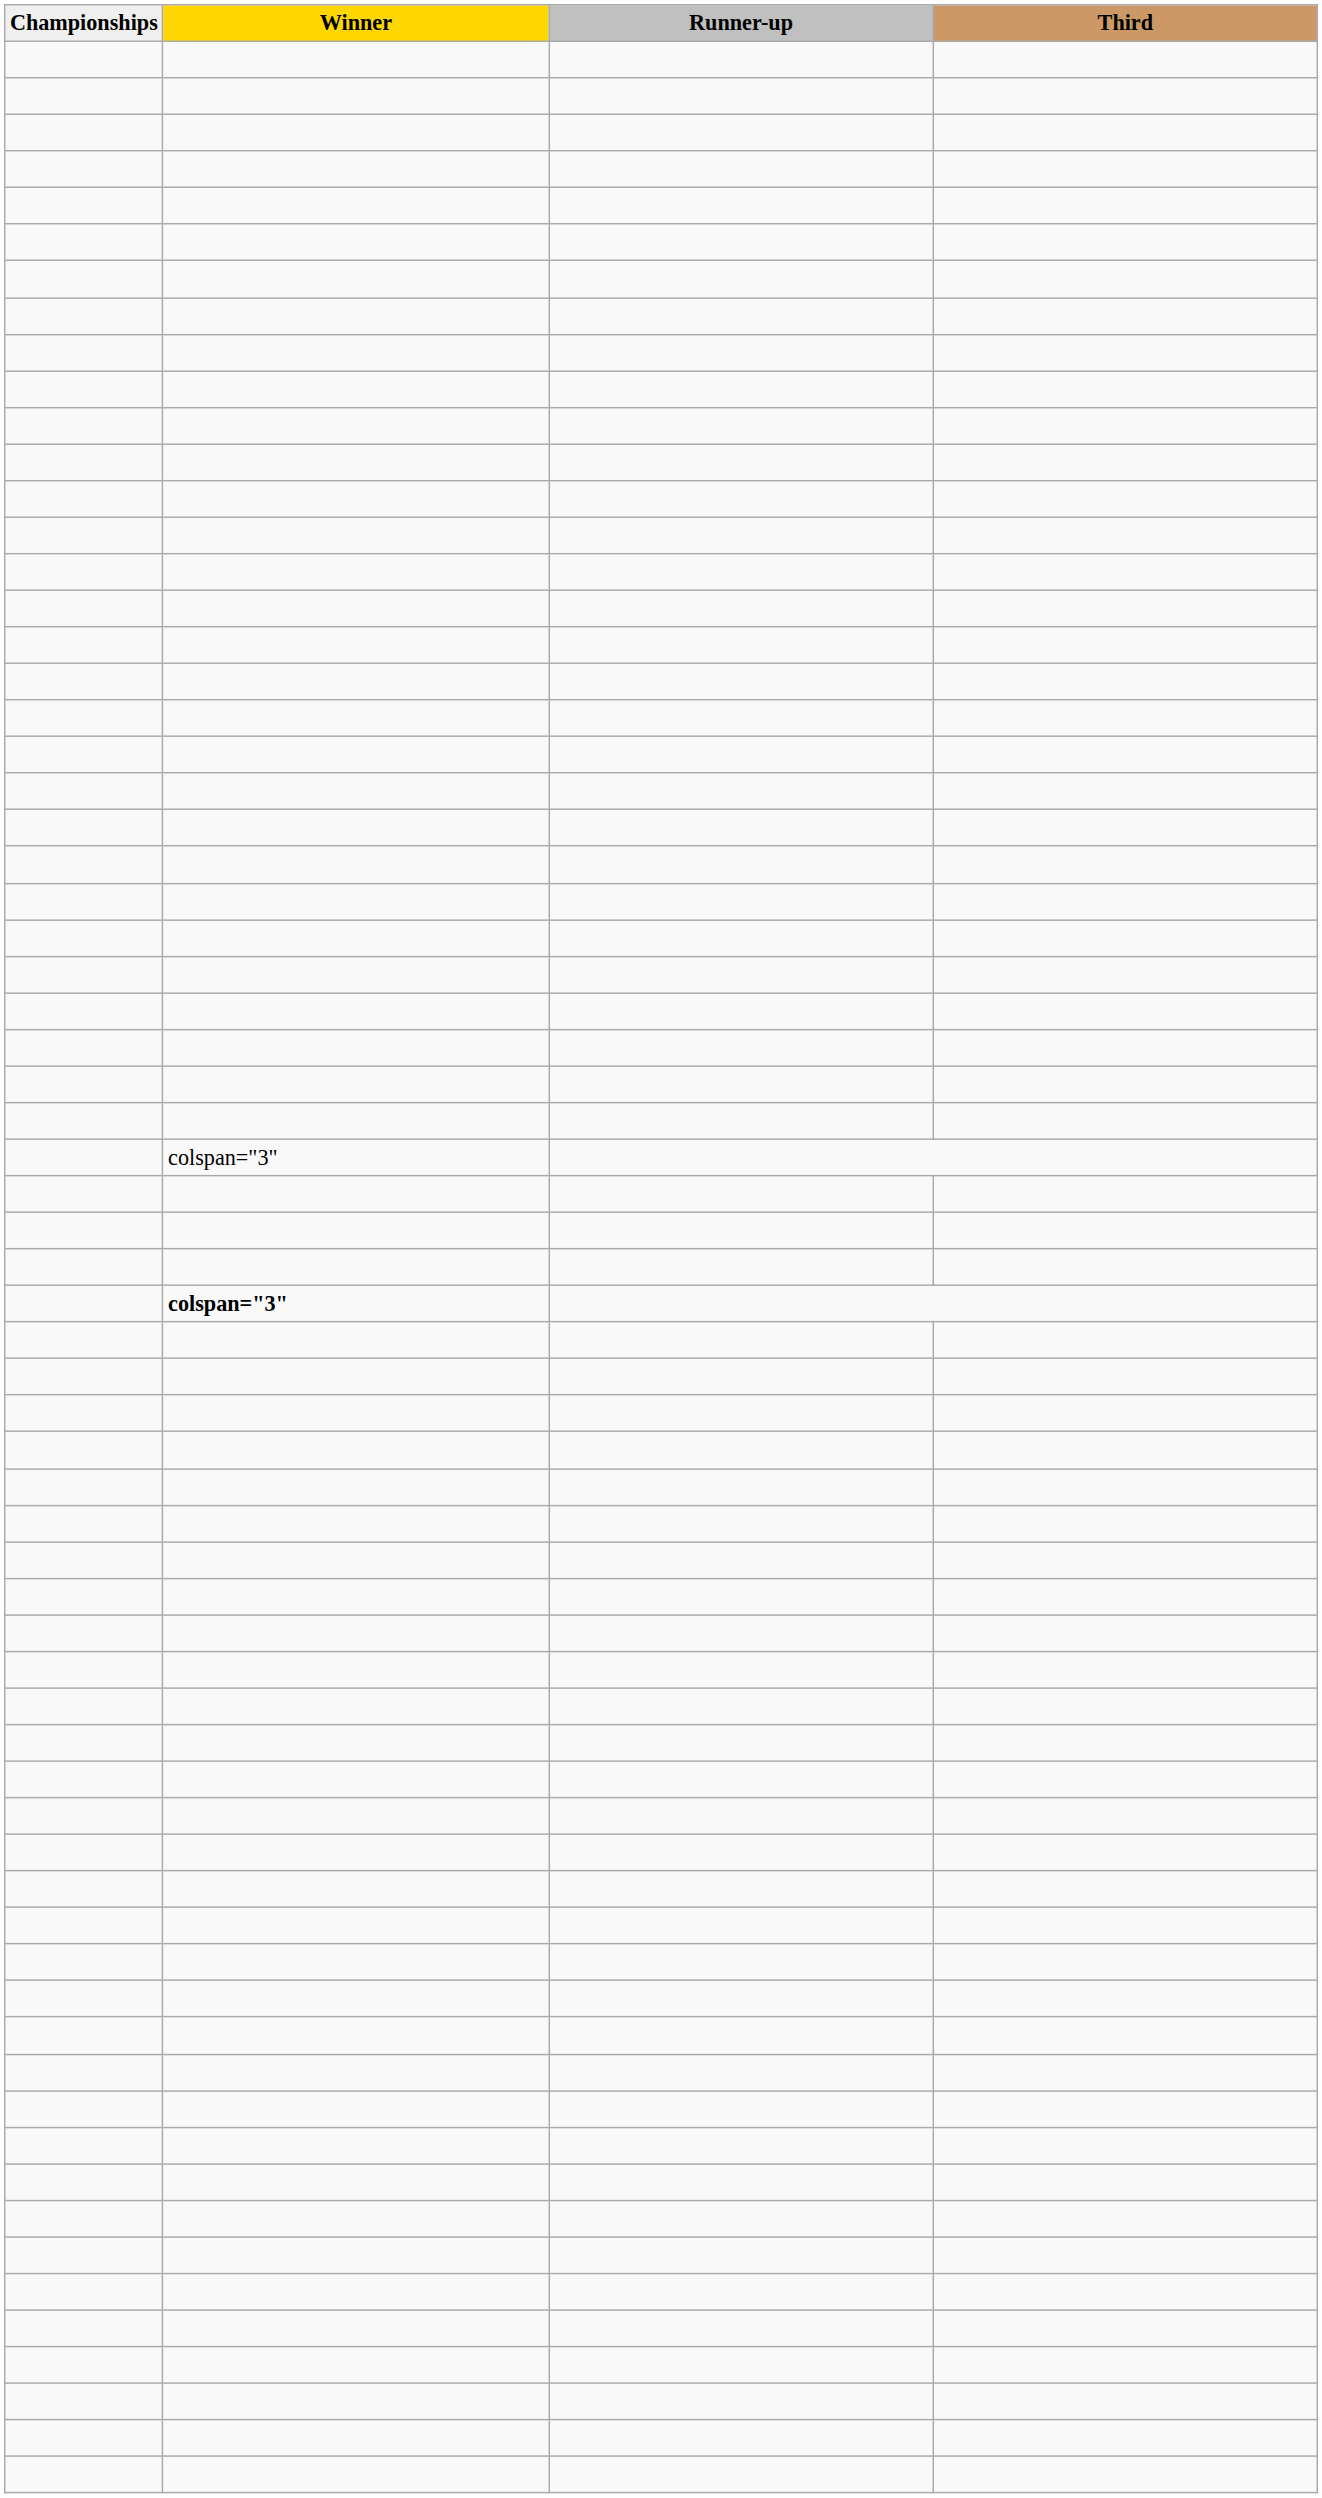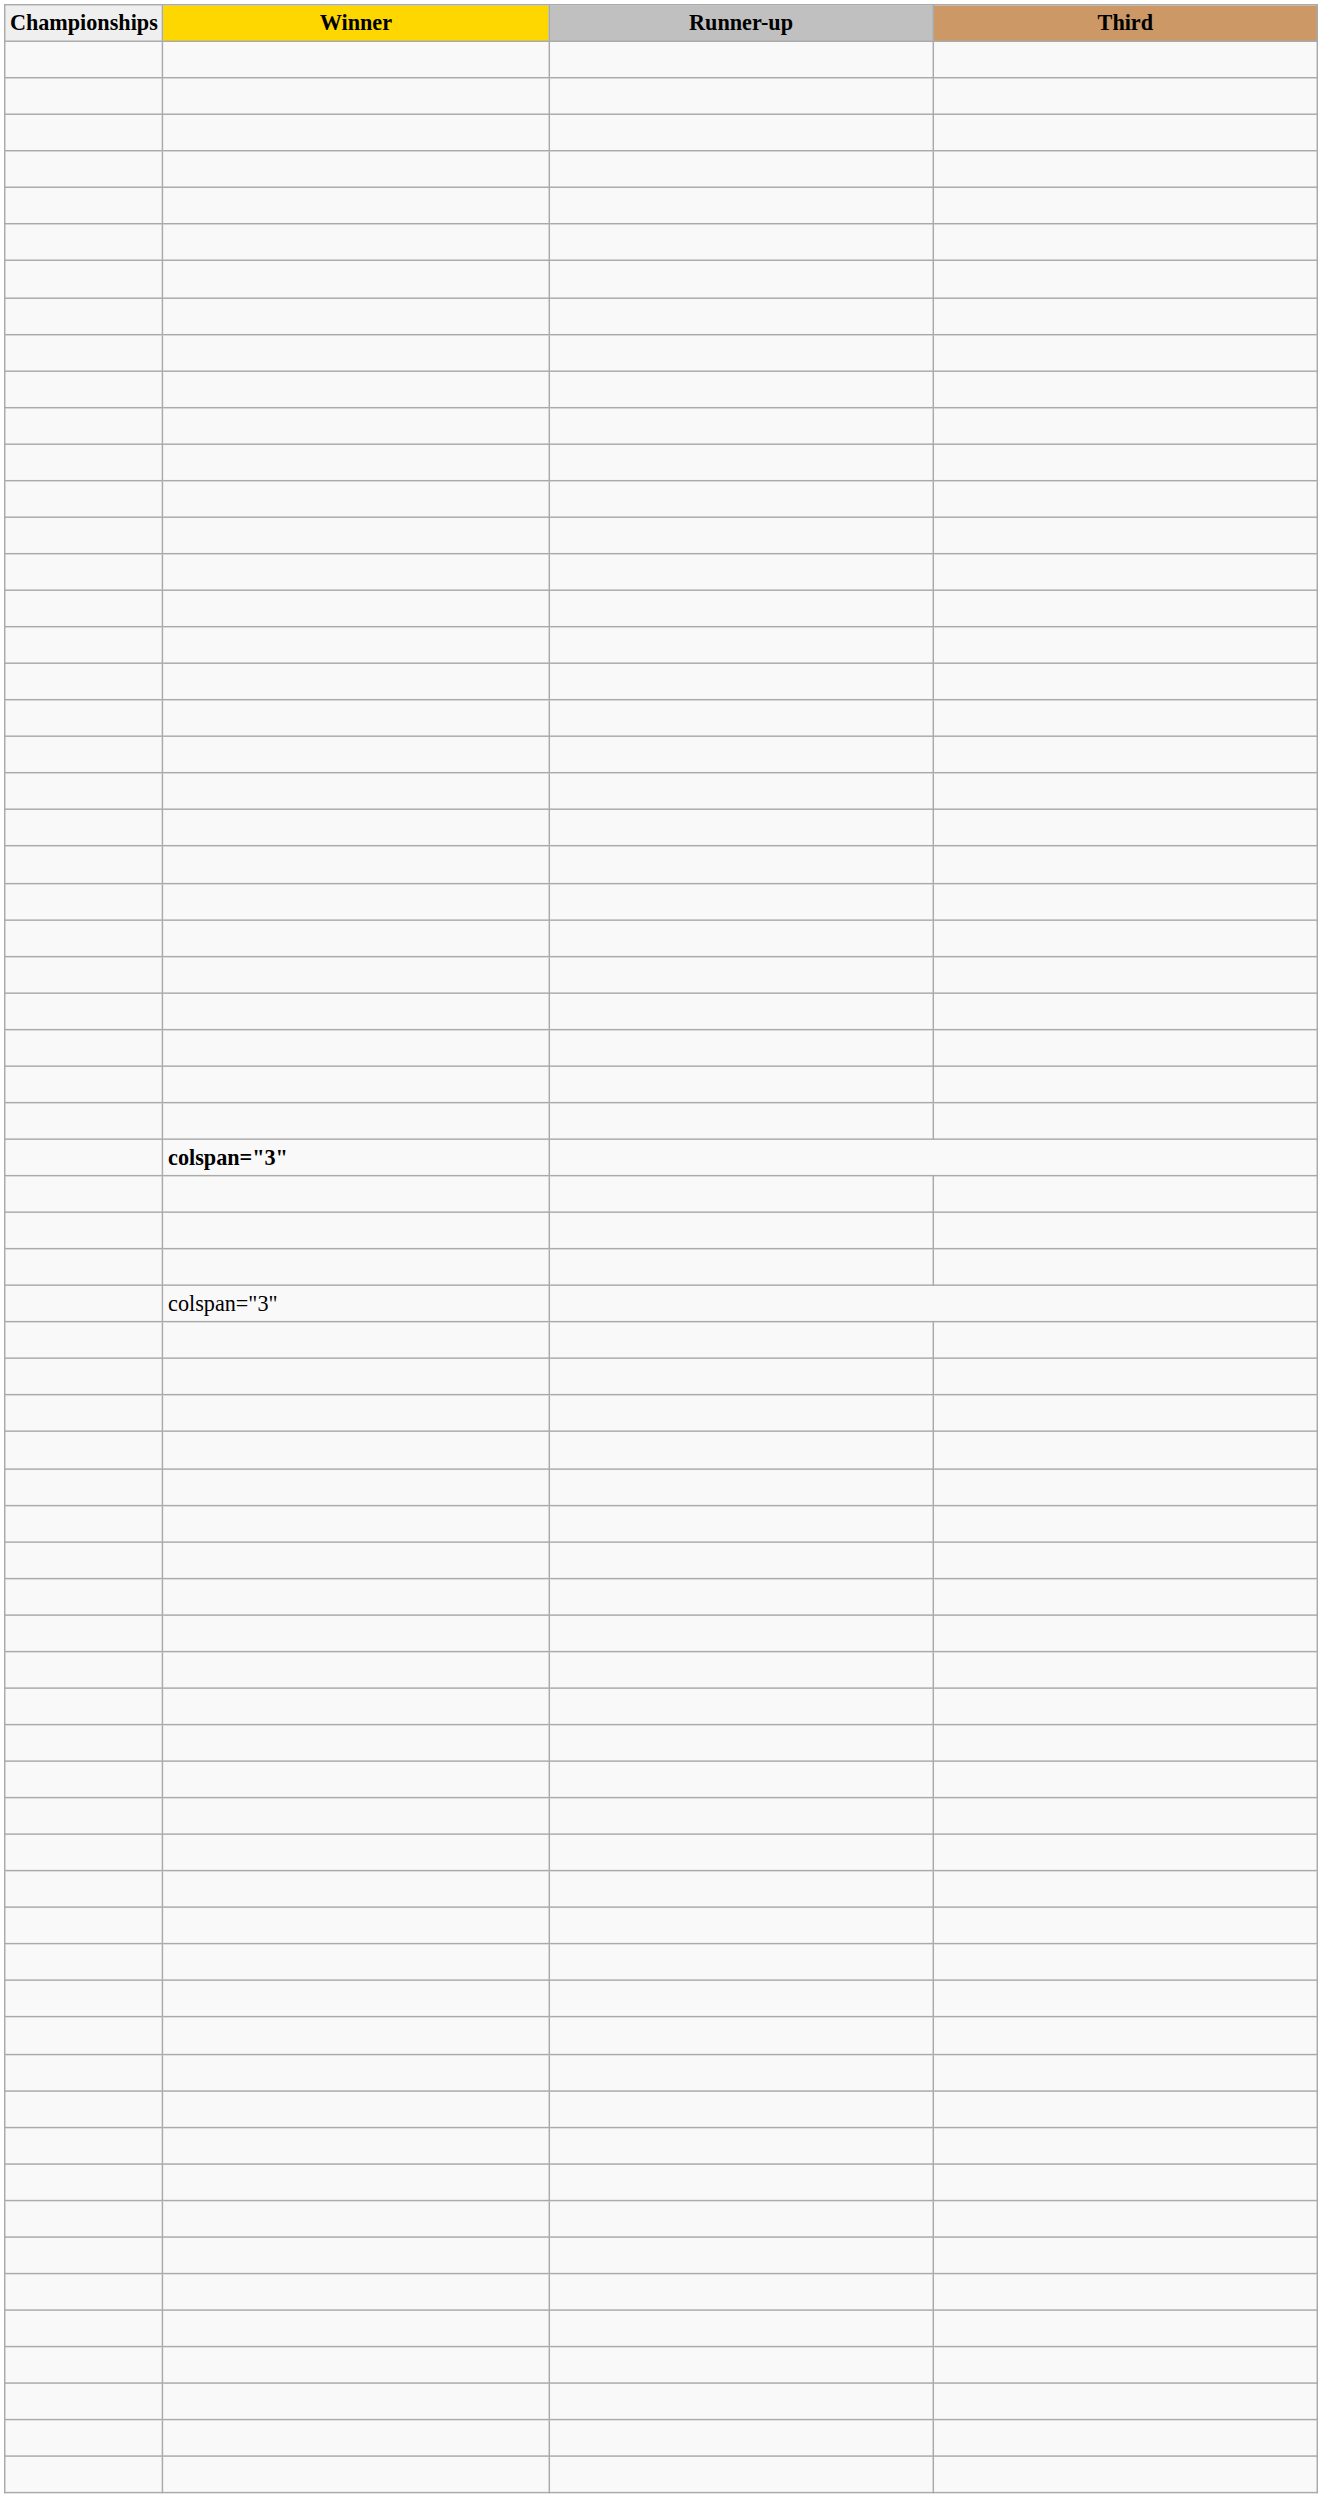(223, 1157) normal -> (228, 1157) bold
(228, 1303) bold -> (223, 1303) normal
